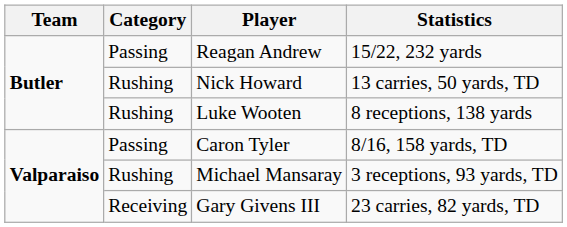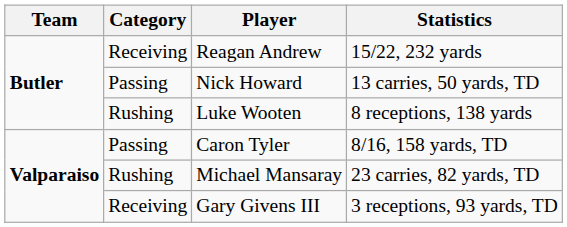(138, 51) Passing -> (148, 51) Receiving
(141, 82) Rushing -> (138, 82) Passing
(454, 175) 3 receptions, 93 yards, TD -> (445, 175) 23 carries, 82 yards, TD
(445, 206) 23 carries, 82 yards, TD -> (454, 206) 3 receptions, 93 yards, TD
